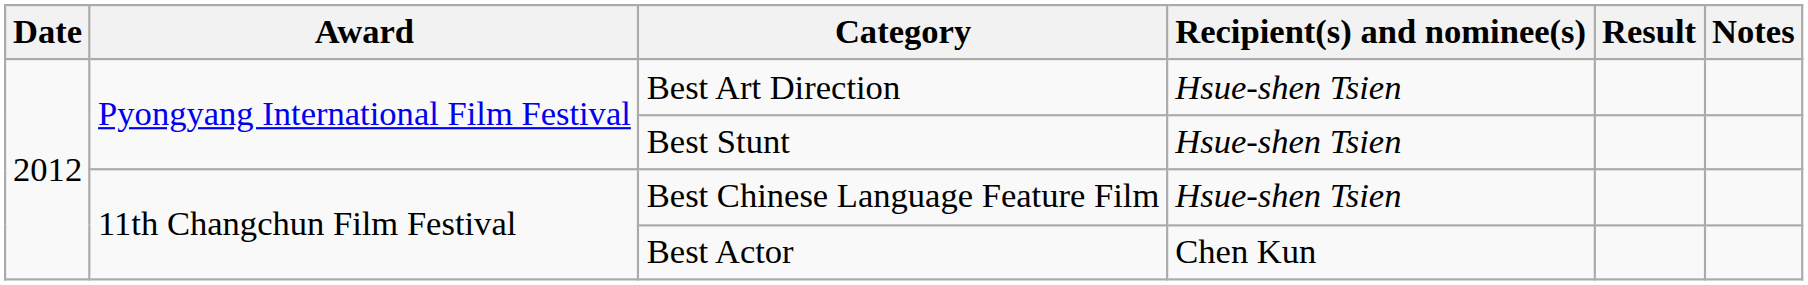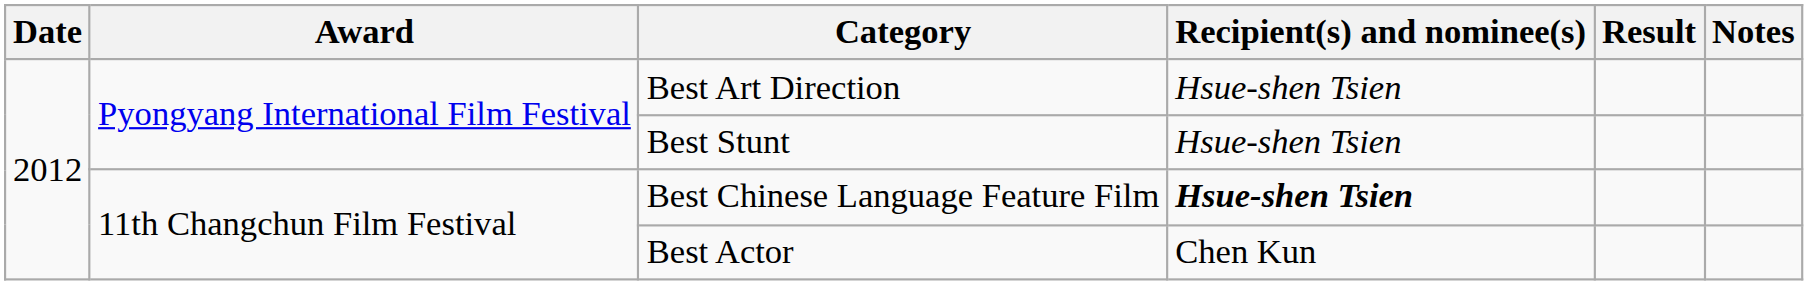(1288, 196) normal -> (1294, 196) bold
